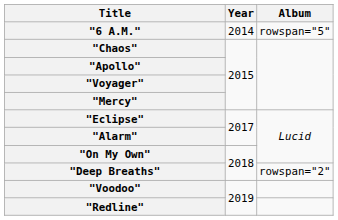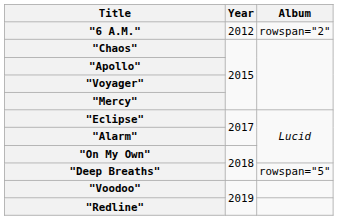(241, 31) 2014 -> (241, 31) 2012
(295, 31) rowspan="5" -> (295, 31) rowspan="2"
(295, 171) rowspan="2" -> (295, 171) rowspan="5"
